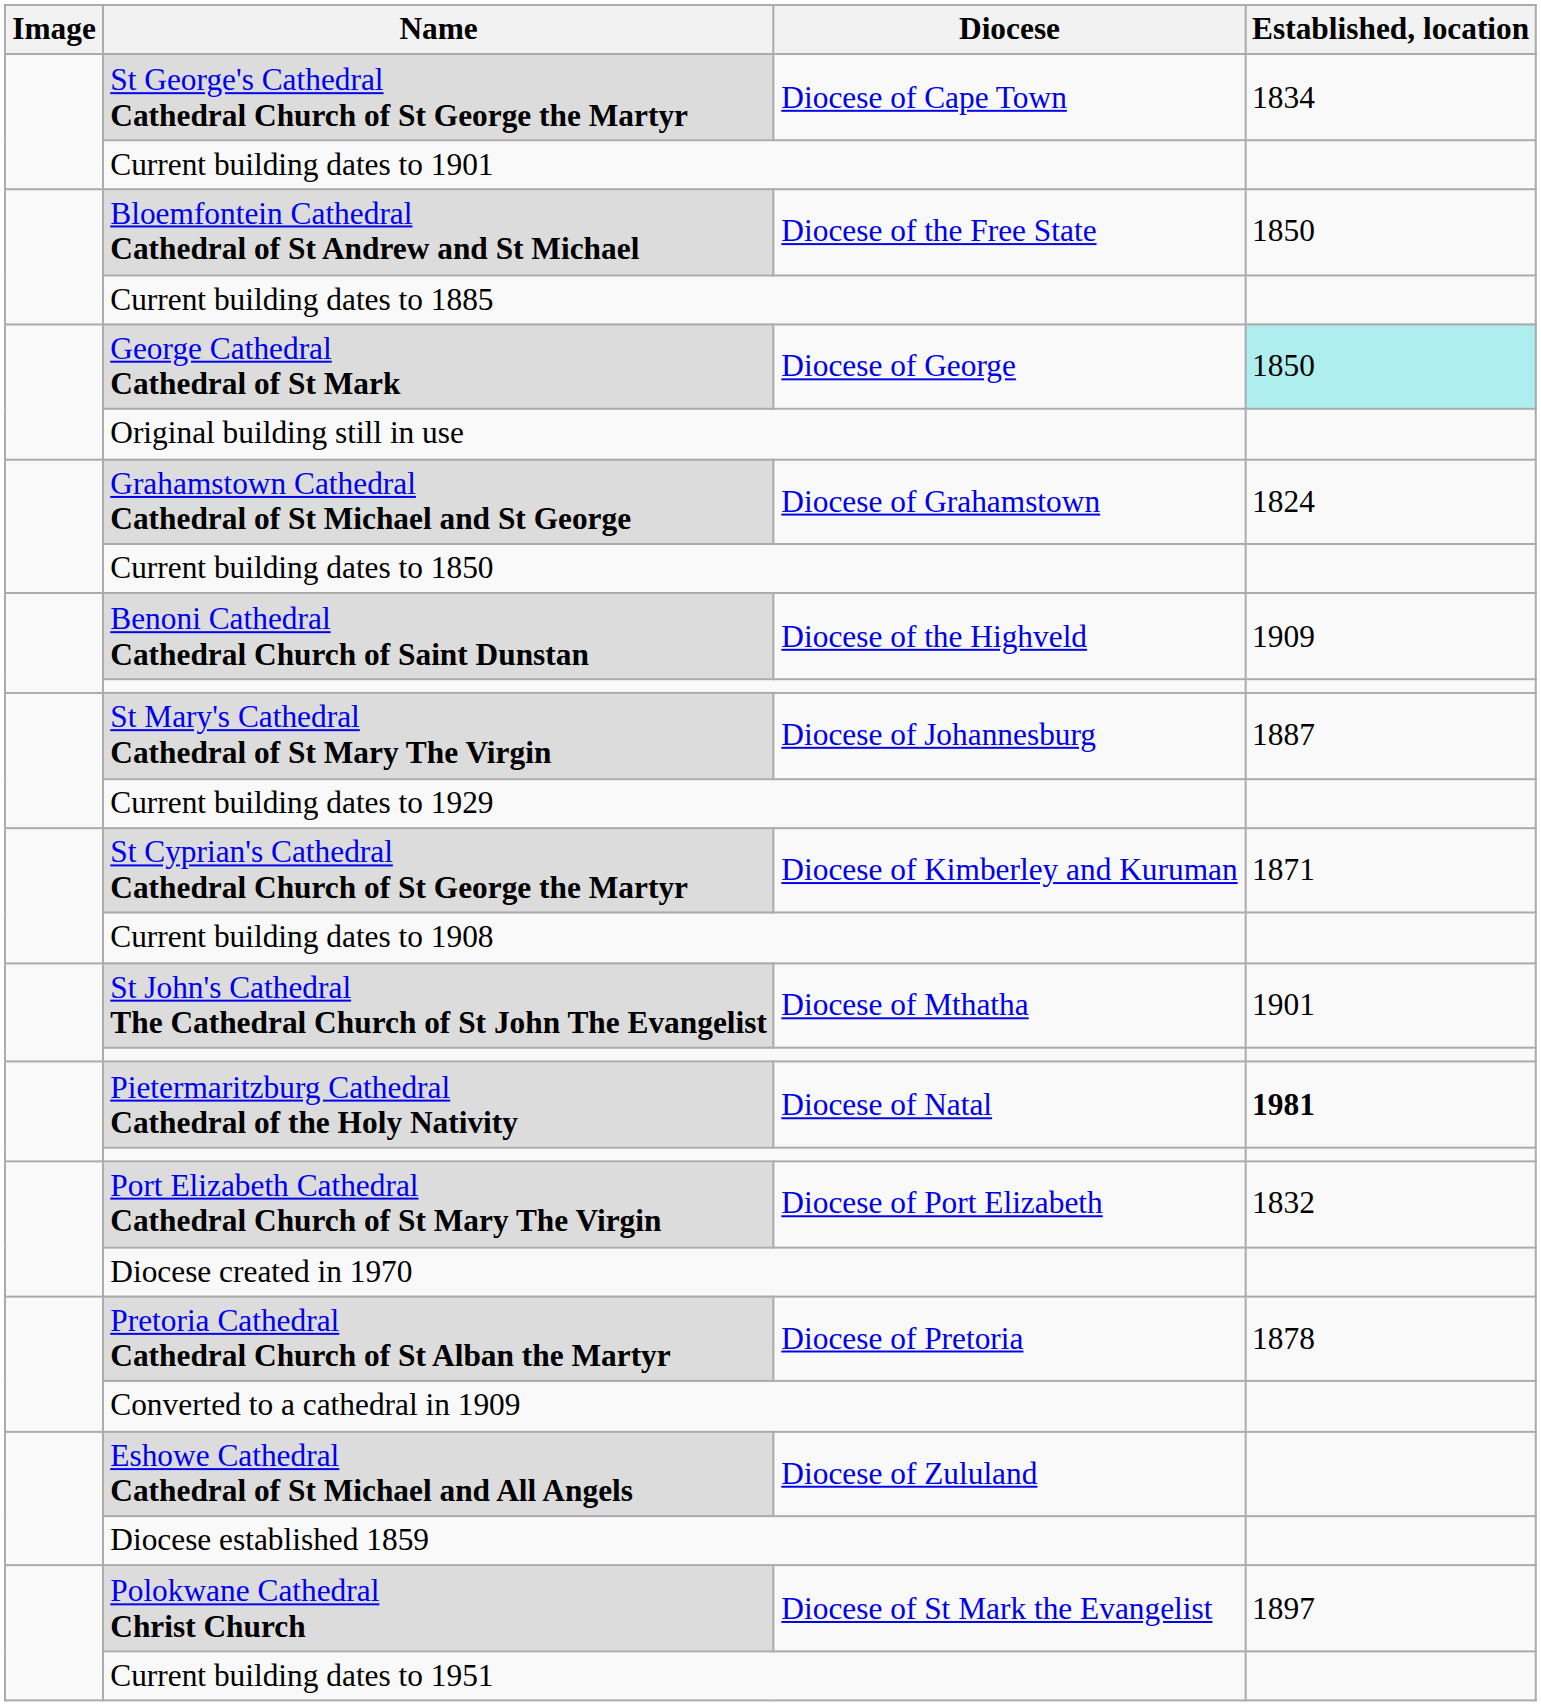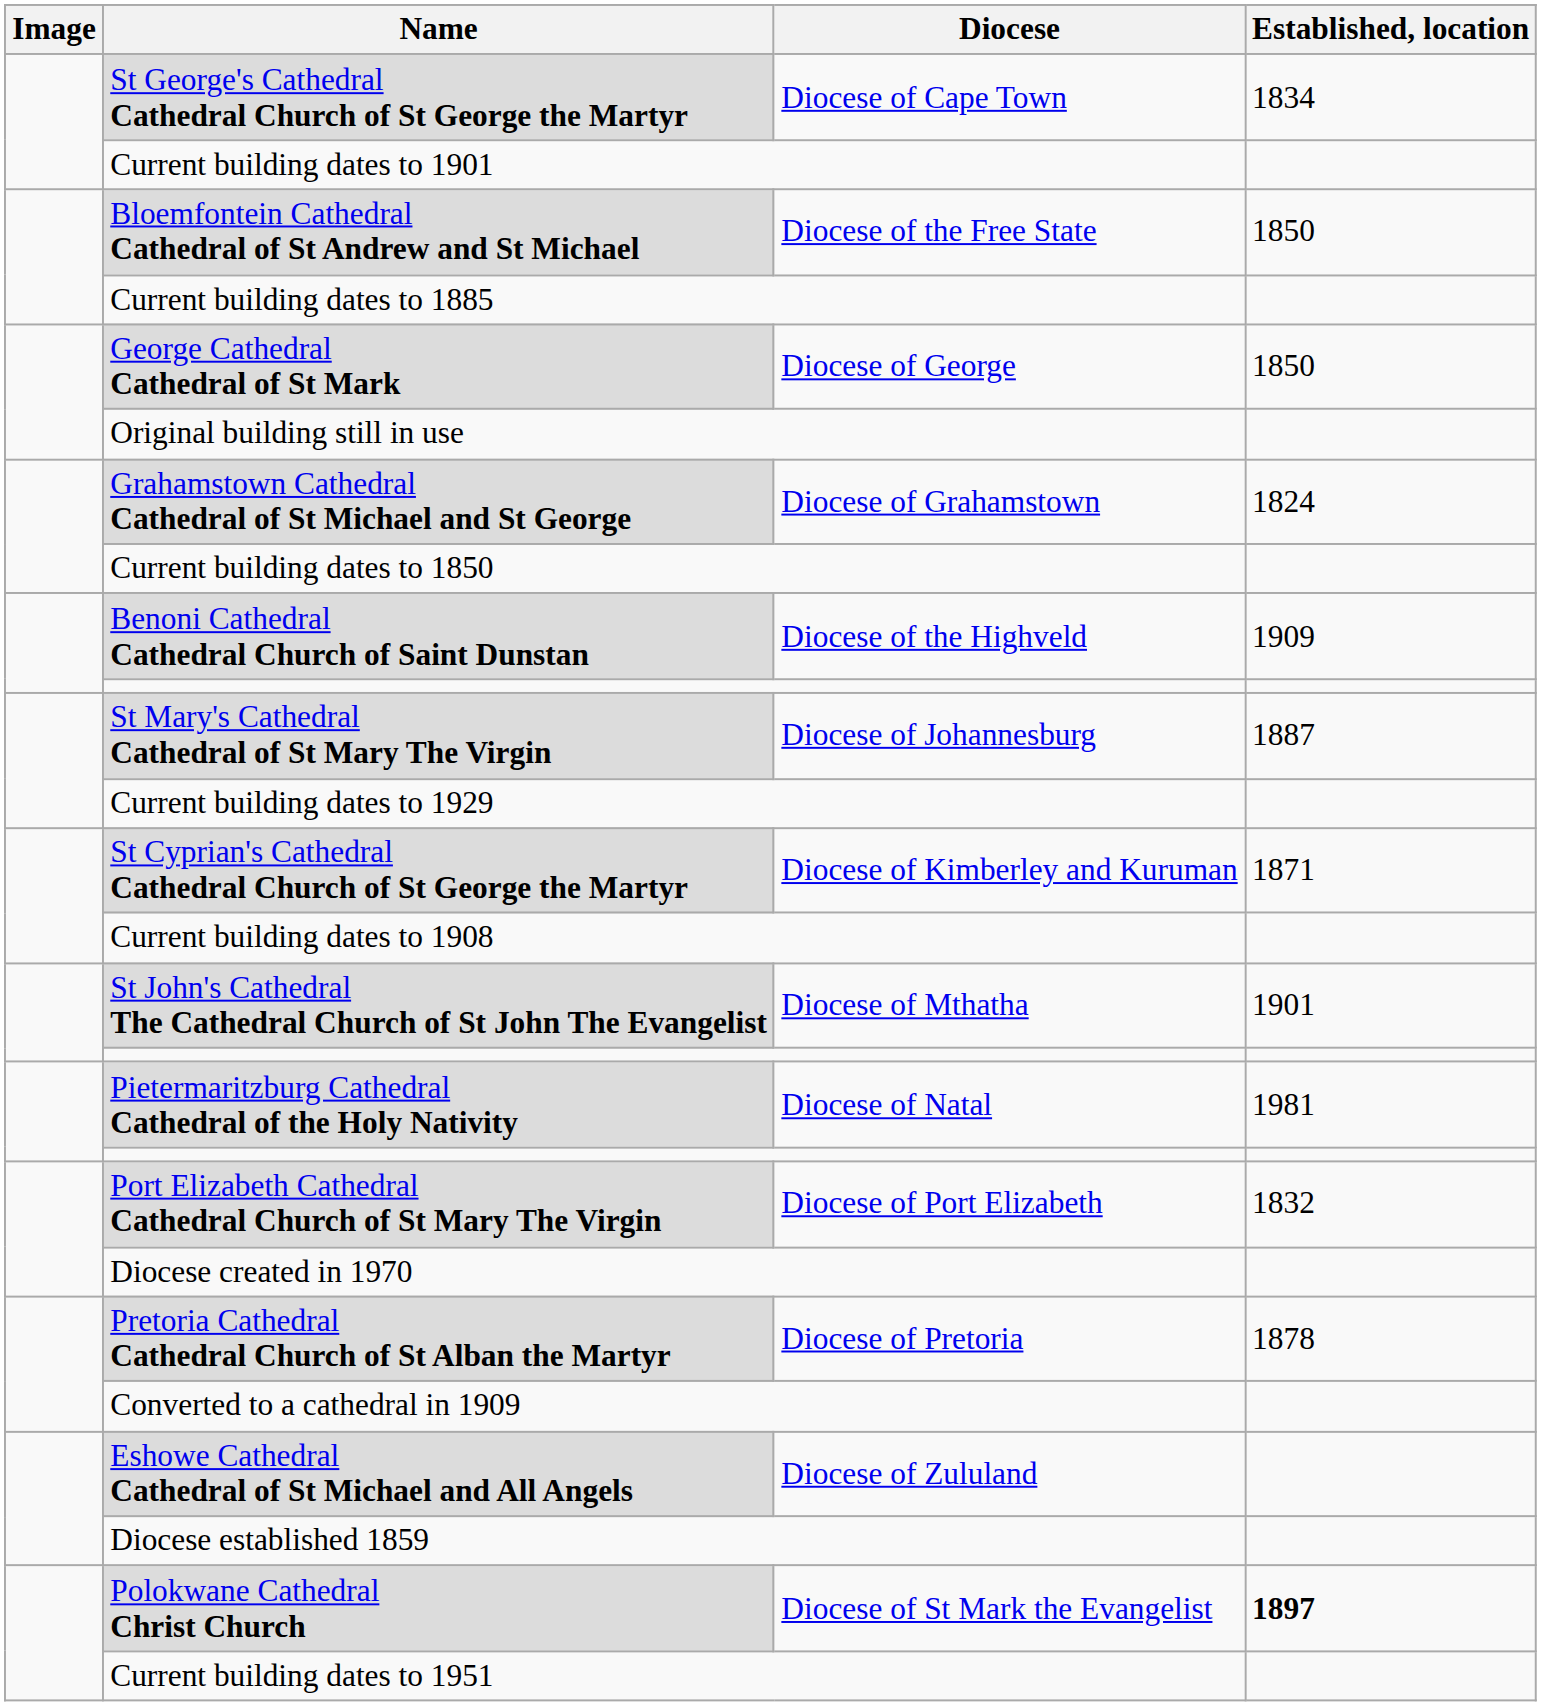(1283, 366) paleturquoise background -> (1283, 366) no background
(1283, 1104) bold -> (1283, 1104) normal
(1283, 1607) normal -> (1283, 1607) bold
